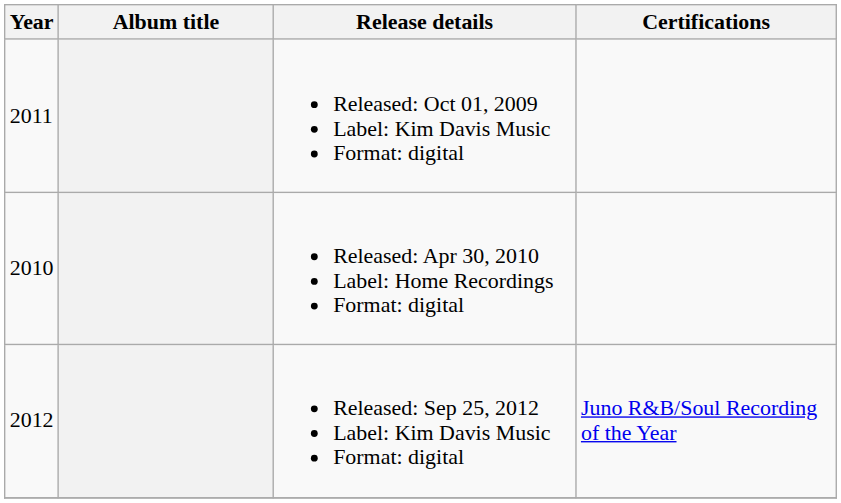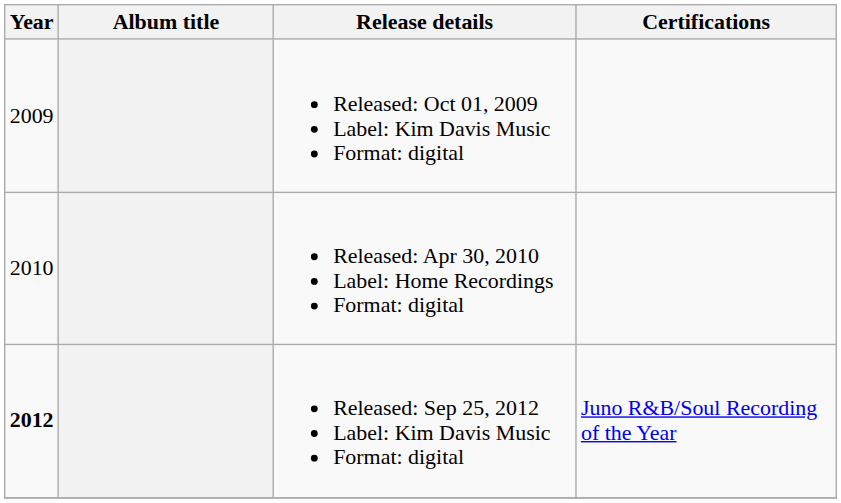(31, 115) 2011 -> (32, 115) 2009
(32, 420) normal -> (32, 420) bold
